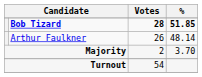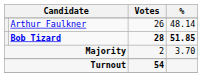rows swapped: (36, 25) <-> (48, 39)
(159, 66) normal -> (159, 66) bold
